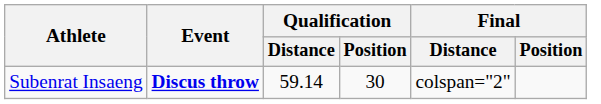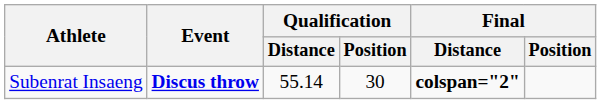(301, 82) 59.14 -> (301, 82) 55.14
(463, 82) normal -> (468, 82) bold
